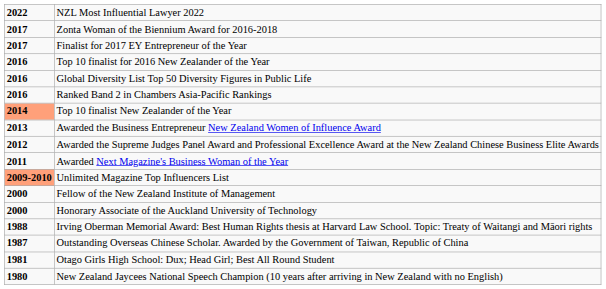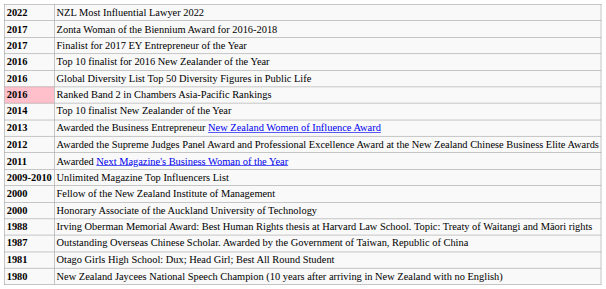(17, 95) no background -> (17, 95) pink background
(17, 111) lightsalmon background -> (17, 111) no background
(29, 177) lightsalmon background -> (29, 177) no background
